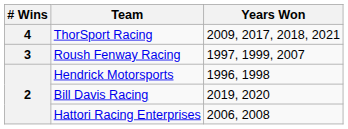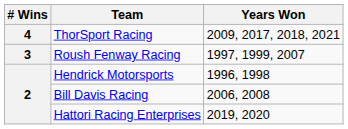(238, 94) 2019, 2020 -> (238, 94) 2006, 2008
(238, 114) 2006, 2008 -> (238, 114) 2019, 2020
